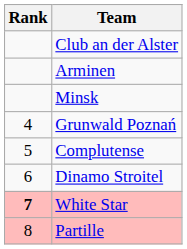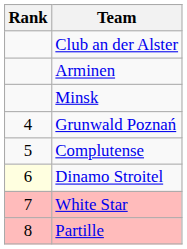(28, 177) no background -> (28, 177) lightyellow background
(28, 204) bold -> (28, 204) normal
